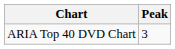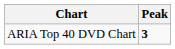(145, 34) normal -> (145, 34) bold
